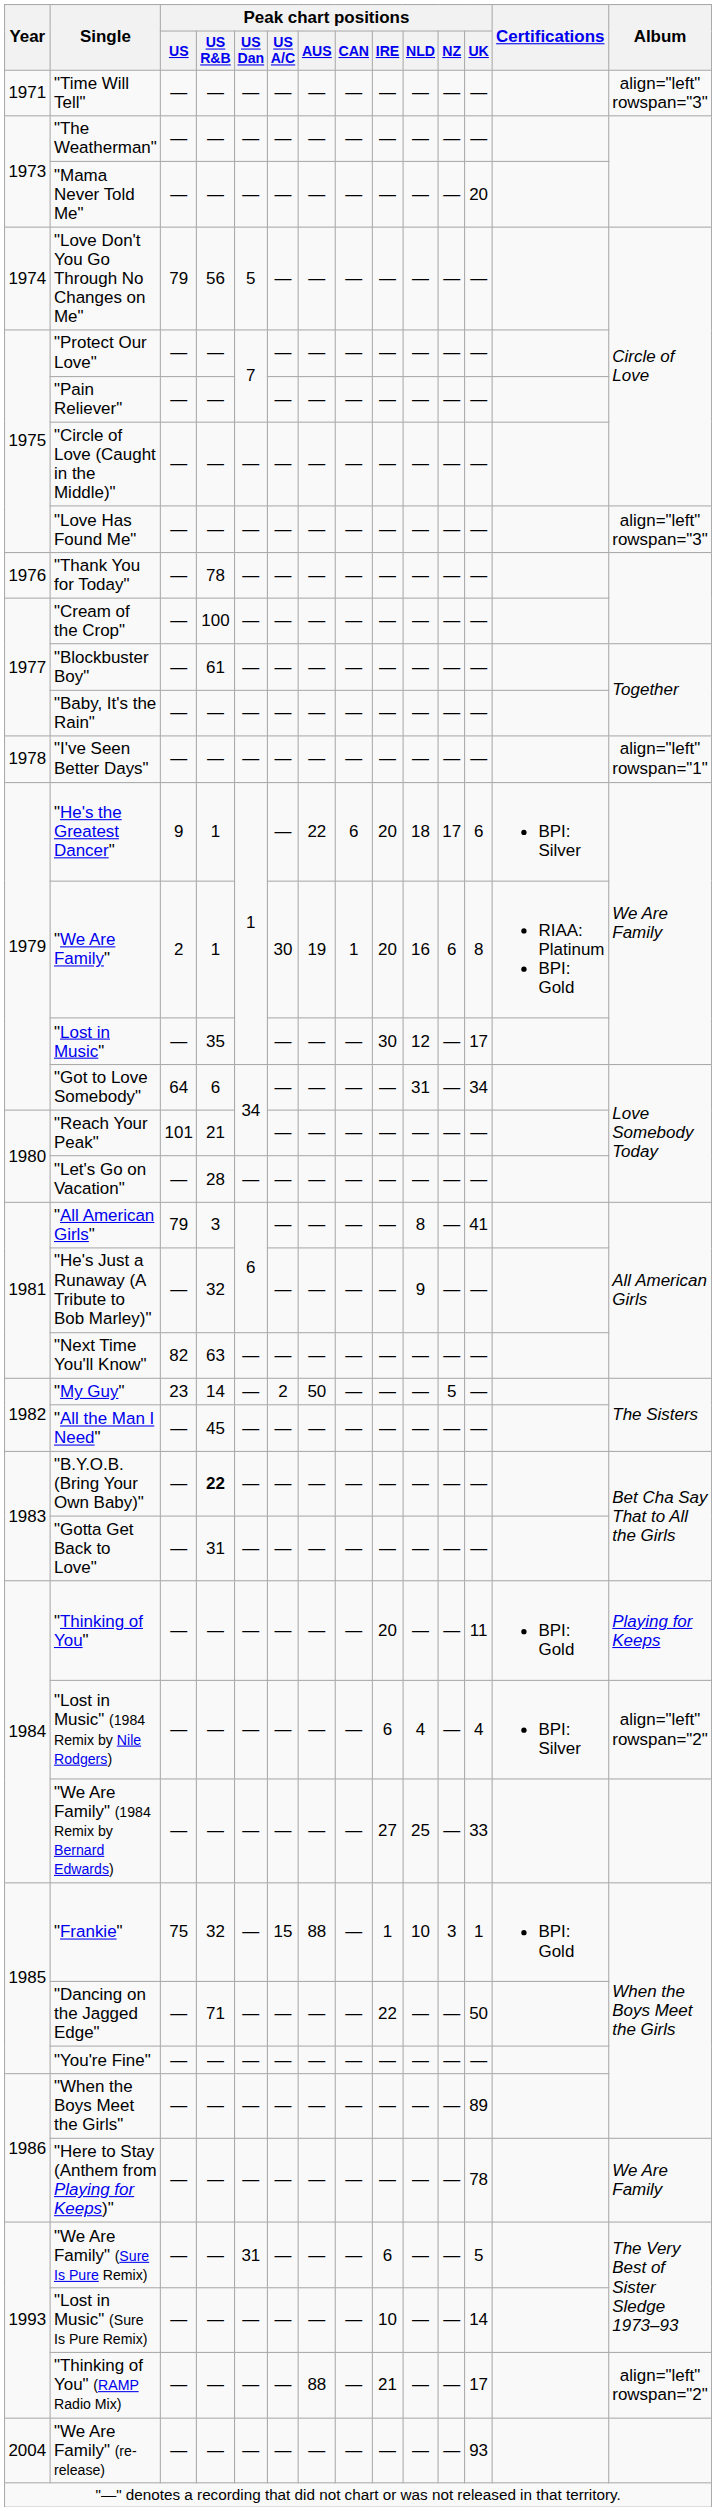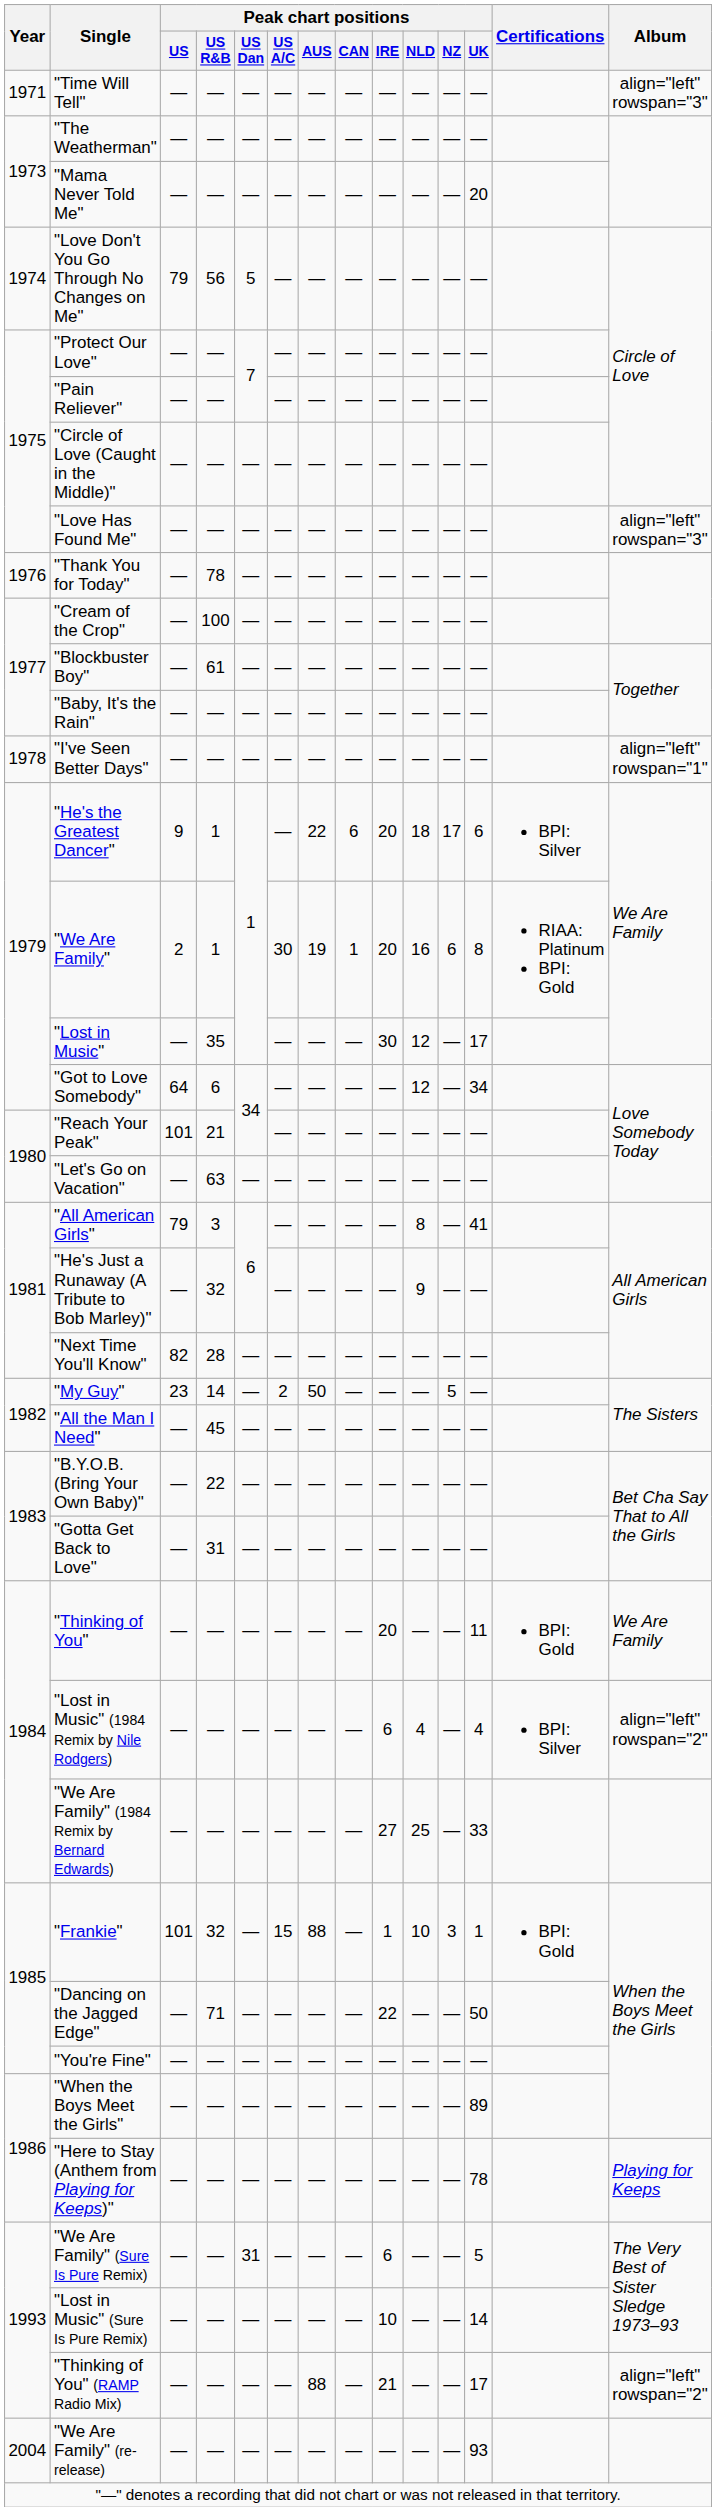(421, 1087) 31 -> (421, 1087) 12
(215, 1179) 28 -> (215, 1179) 63
(215, 1355) 63 -> (215, 1355) 28
(215, 1483) bold -> (215, 1483) normal
(652, 1630) Playing for Keeps -> (640, 1630) We Are Family
(179, 1931) 75 -> (179, 1931) 101
(640, 2180) We Are Family -> (652, 2180) Playing for Keeps
